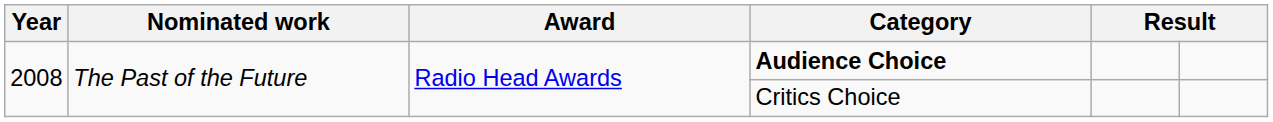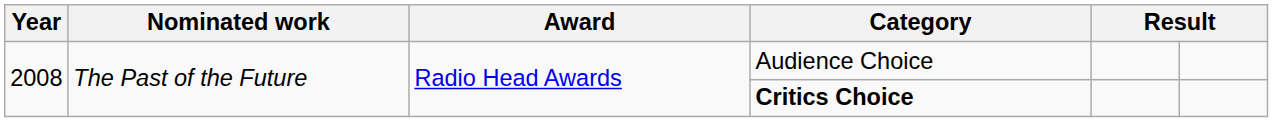(851, 60) bold -> (844, 60) normal
(828, 97) normal -> (835, 97) bold
